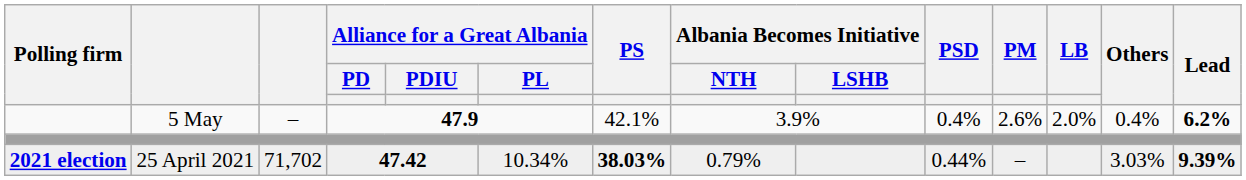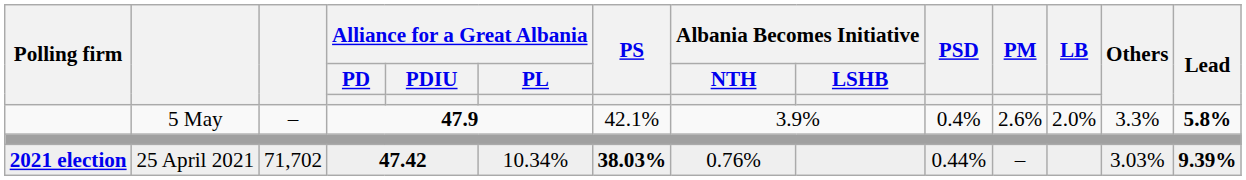(1137, 120) 0.4% -> (1137, 120) 3.3%
(1207, 120) 6.2% -> (1207, 120) 5.8%
(734, 160) 0.79% -> (734, 160) 0.76%
